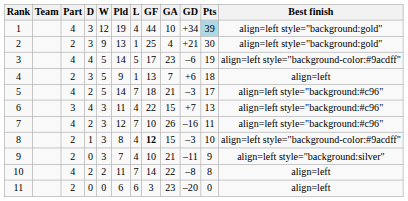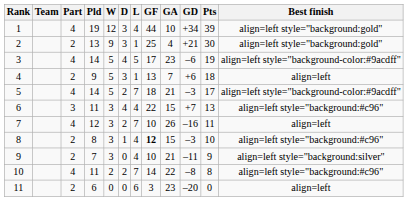columns swapped: (121, 12) <-> (90, 12)
(210, 28) lightblue background -> (210, 28) no background
(311, 92) align=left style="background:#c96" -> (311, 92) align=left style="background-color:#9acdff"
(311, 124) align=left style="background:#c96" -> (311, 124) align=left
(311, 140) align=left style="background-color:#9acdff" -> (311, 140) align=left style="background:#c96"
(311, 172) align=left -> (311, 172) align=left style="background:#c96"
